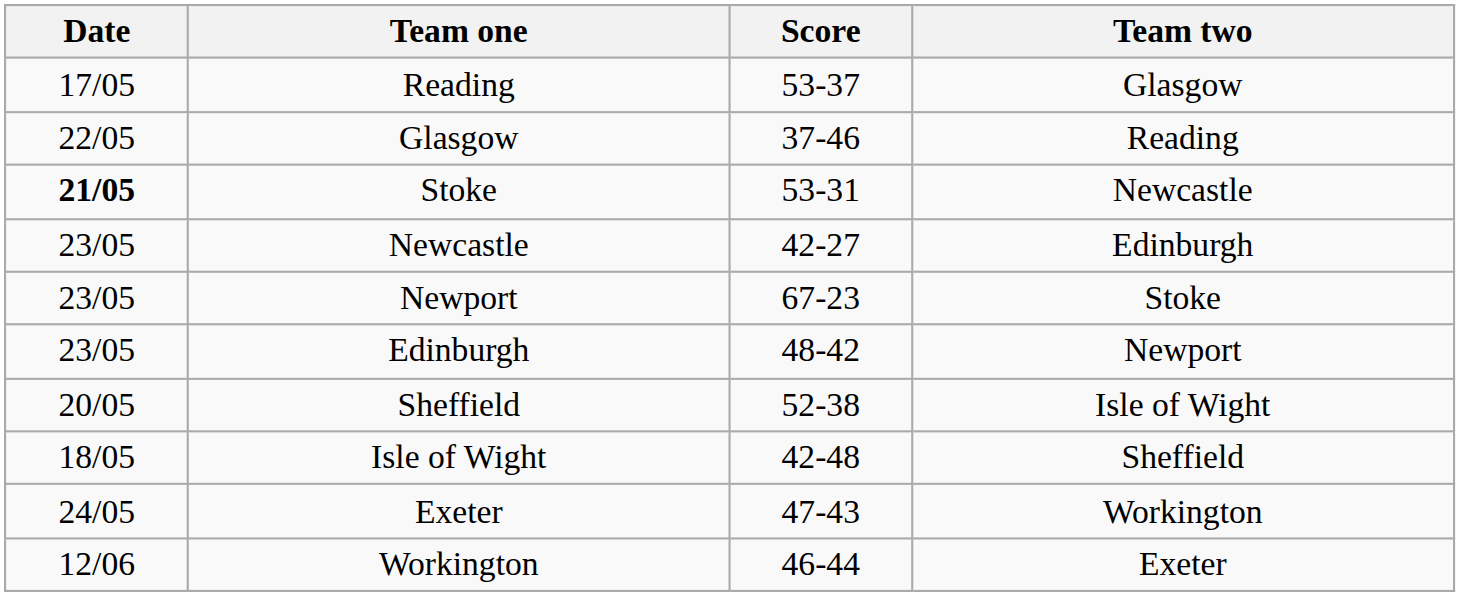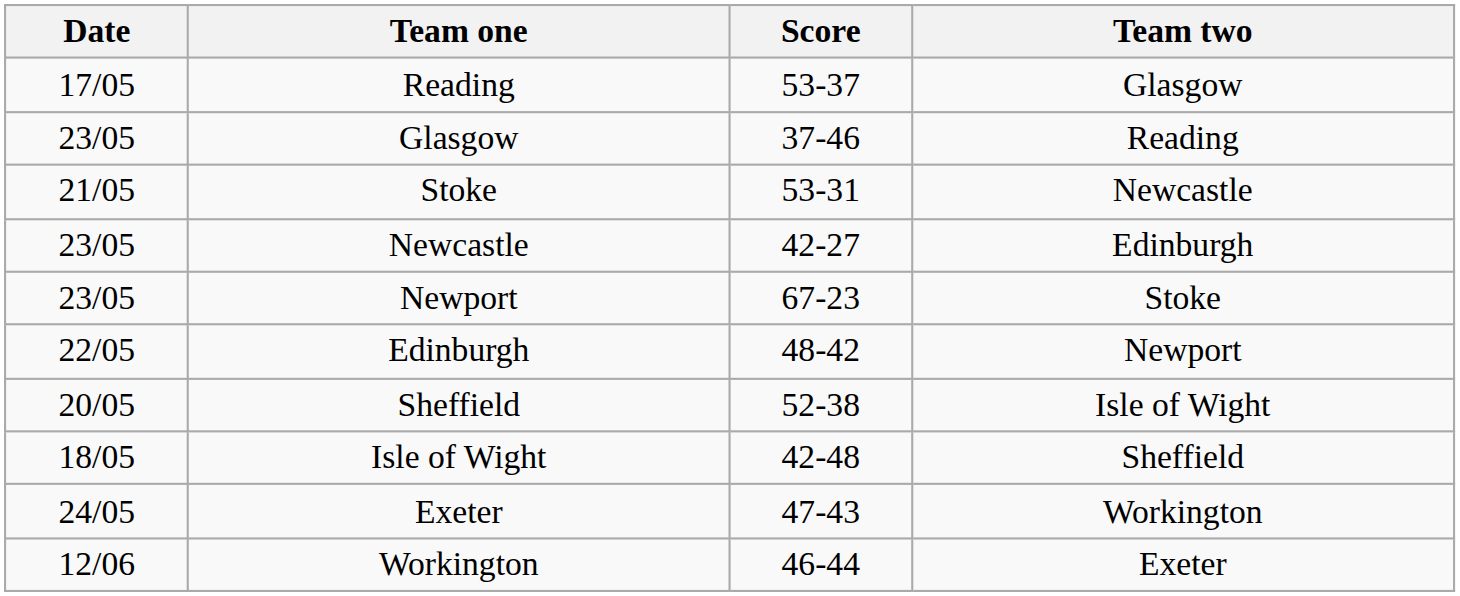(97, 137) 22/05 -> (97, 137) 23/05
(97, 191) bold -> (97, 191) normal
(97, 350) 23/05 -> (97, 350) 22/05
